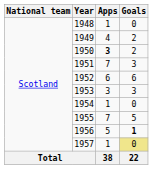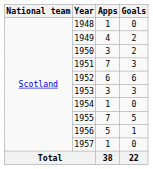(108, 51) bold -> (108, 51) normal
(134, 131) bold -> (134, 131) normal
(134, 144) khaki background -> (134, 144) no background
